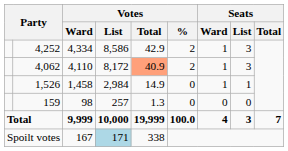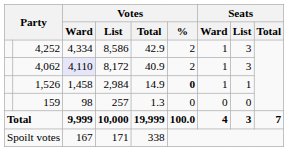(80, 66) no background -> (80, 66) lavender background
(155, 66) lightsalmon background -> (155, 66) no background
(192, 84) normal -> (192, 84) bold
(120, 137) lightblue background -> (120, 137) no background
